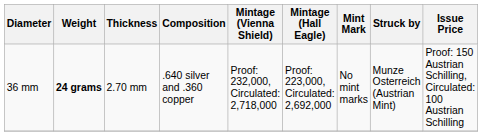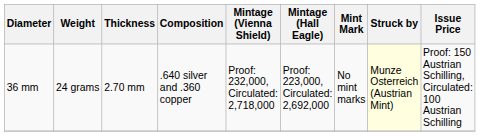(79, 87) bold -> (78, 87) normal
(397, 87) no background -> (394, 87) lightyellow background
